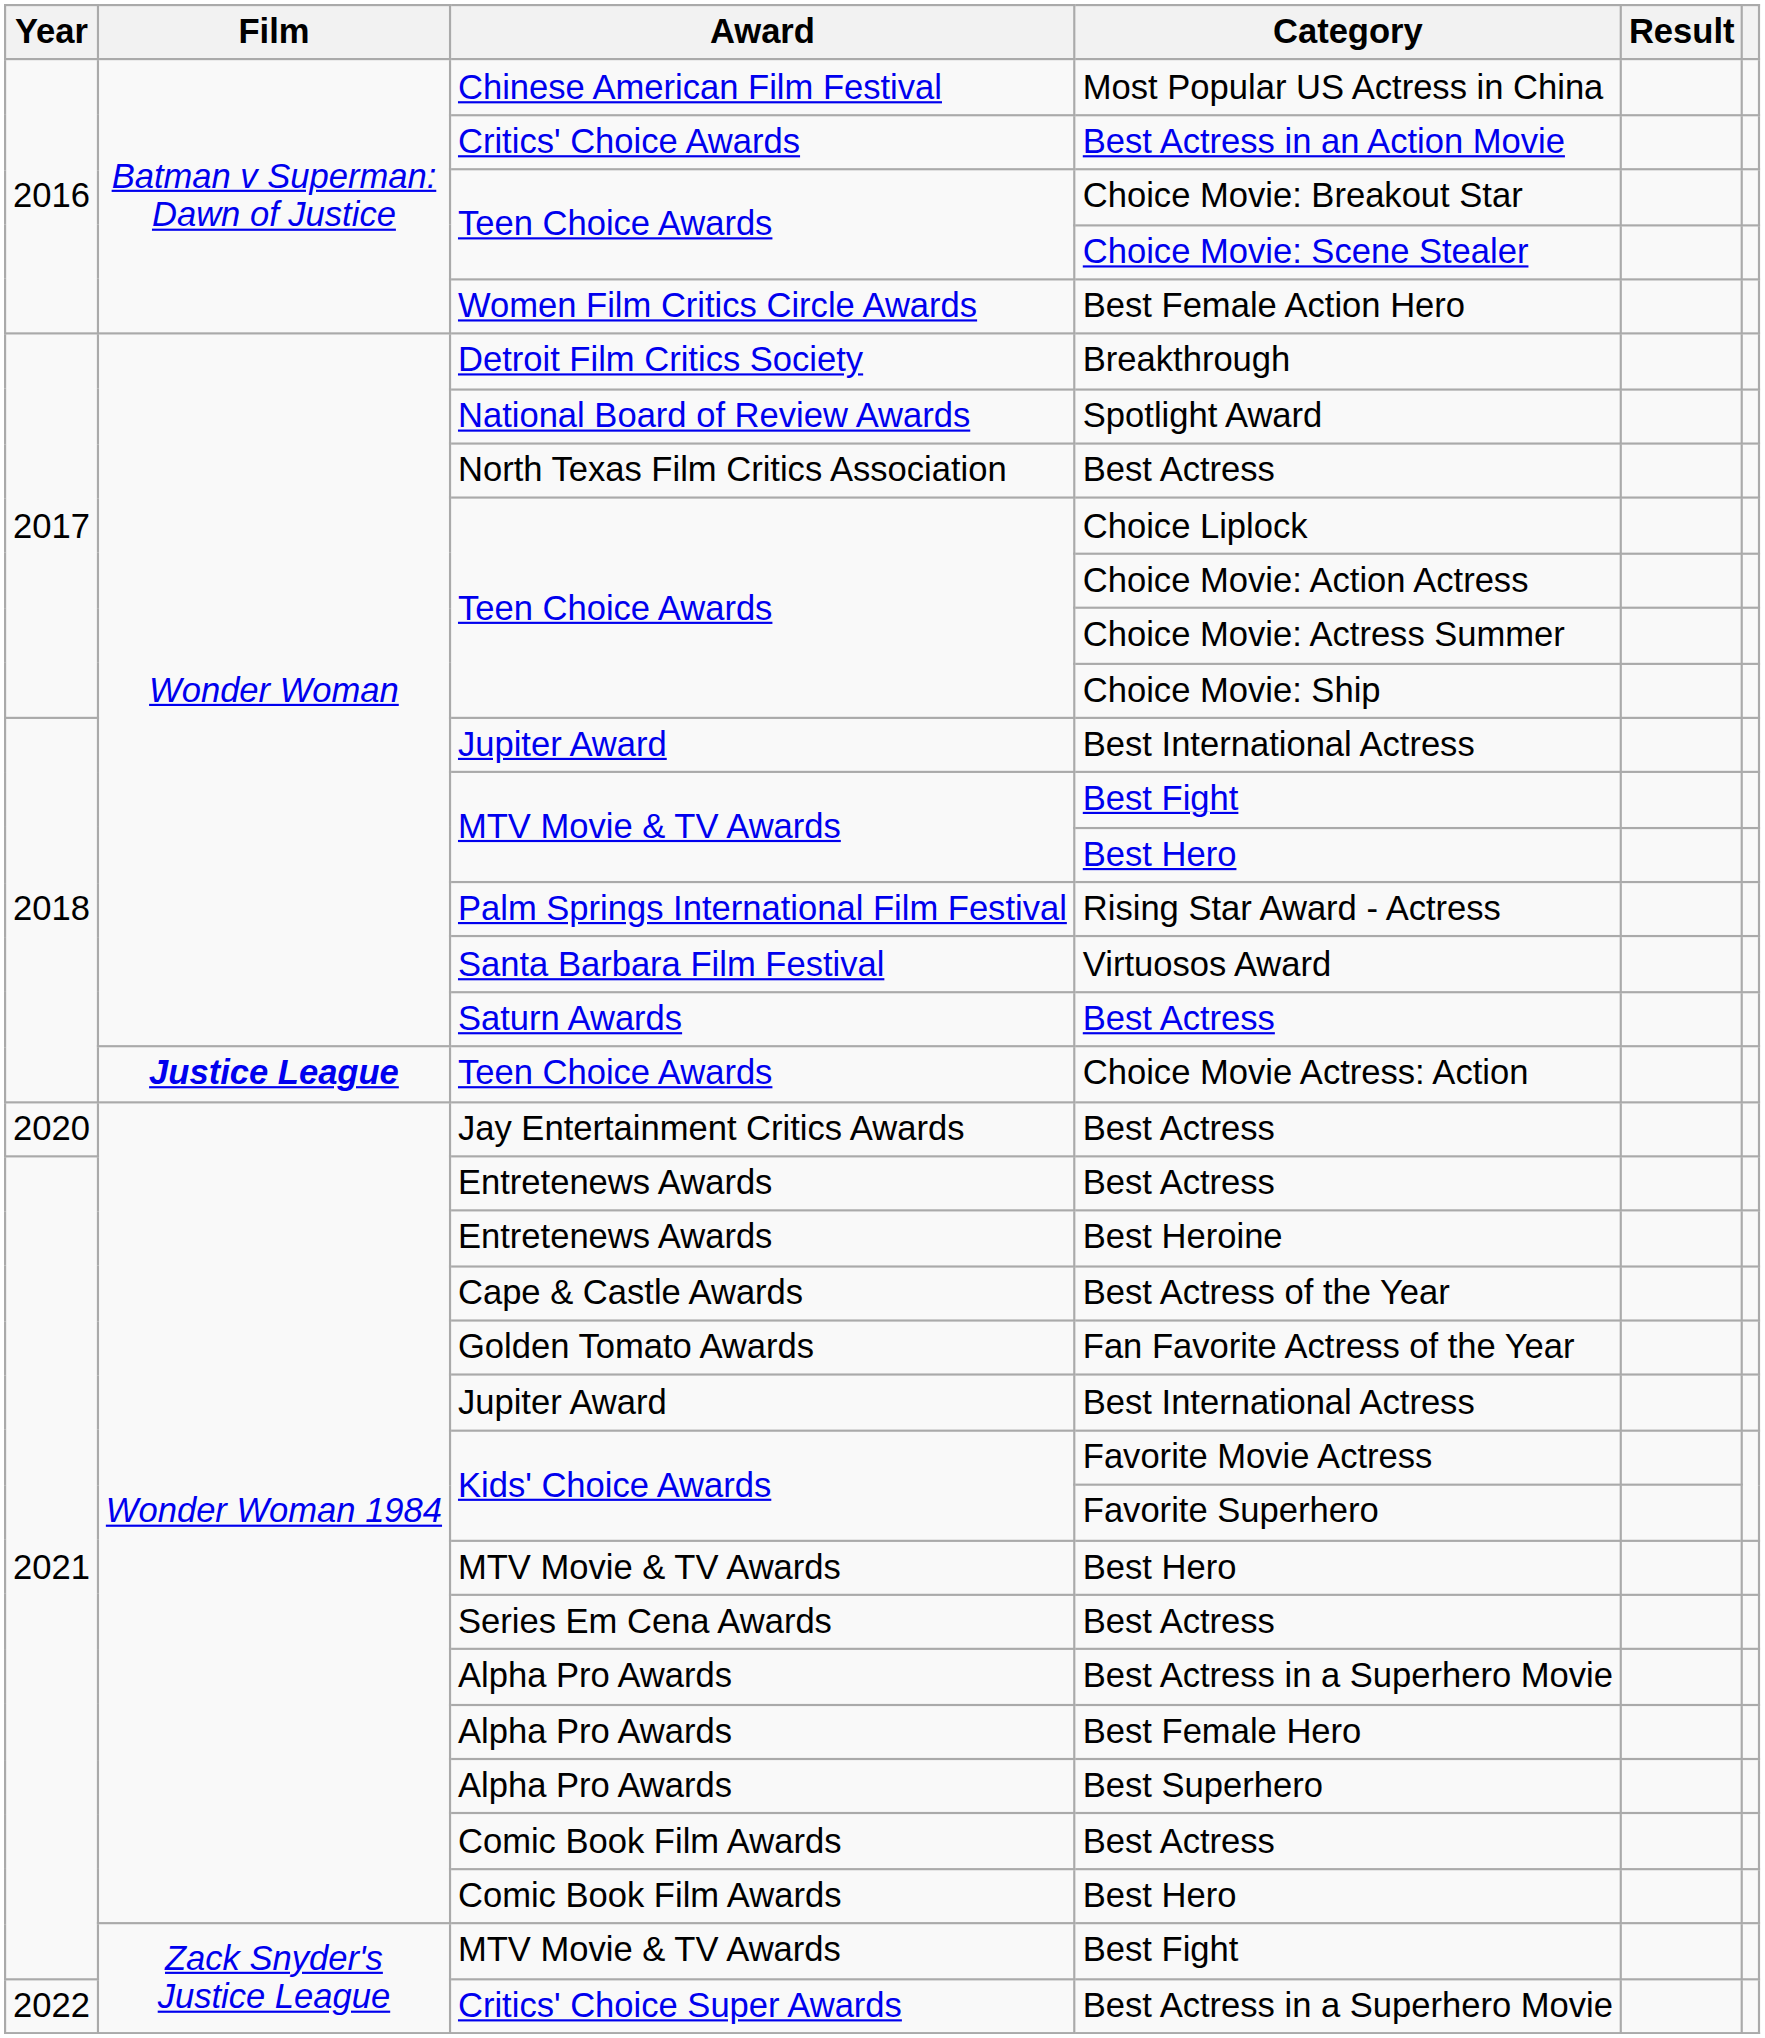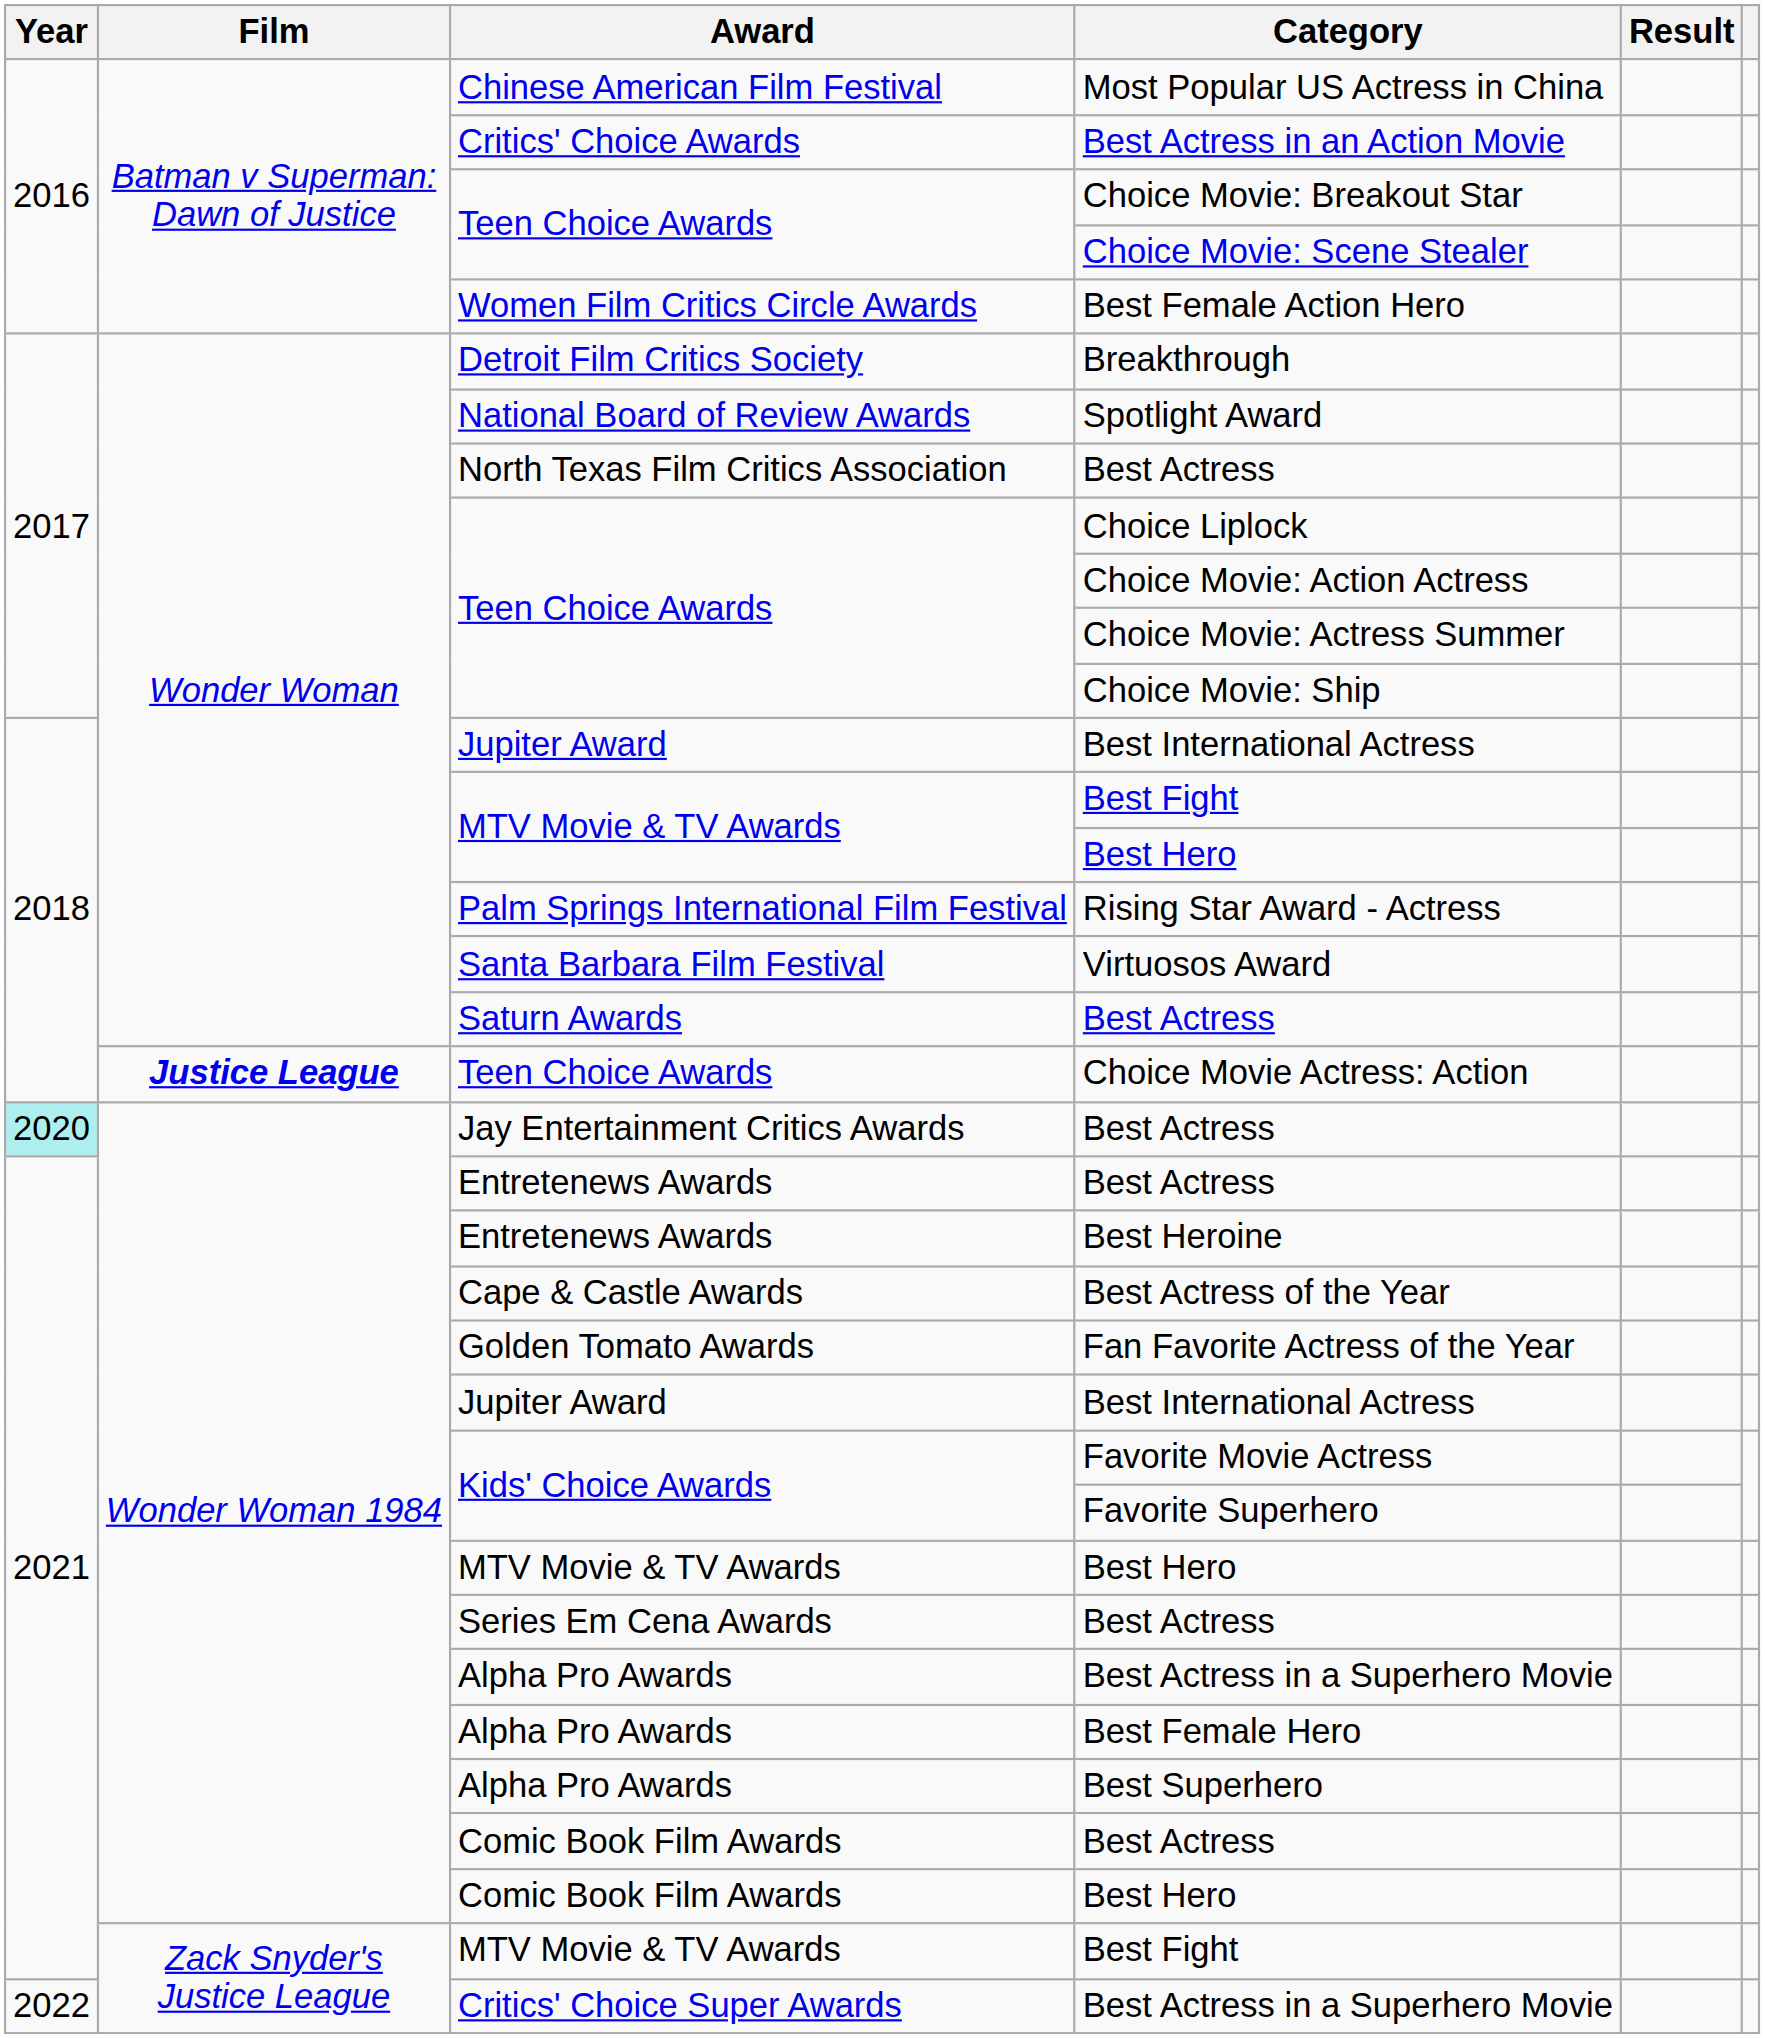(51, 1128) no background -> (51, 1128) paleturquoise background
